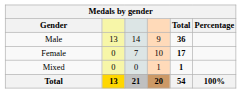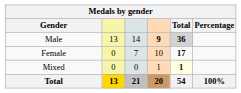(159, 39) normal -> (159, 39) bold
(181, 39) no background -> (181, 39) lightgrey background
(181, 67) no background -> (181, 67) lightyellow background
